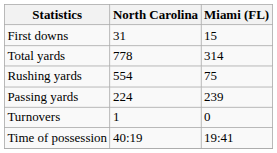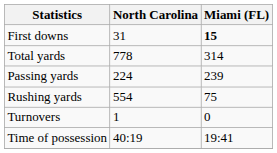(211, 35) normal -> (211, 35) bold
rows swapped: (45, 76) <-> (43, 96)
